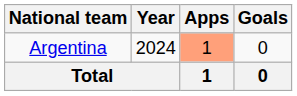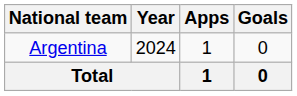(207, 47) lightsalmon background -> (207, 47) no background
